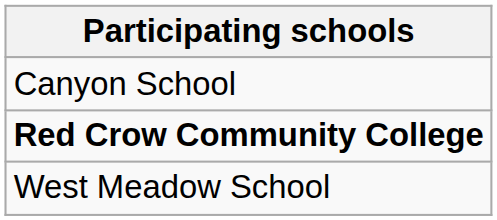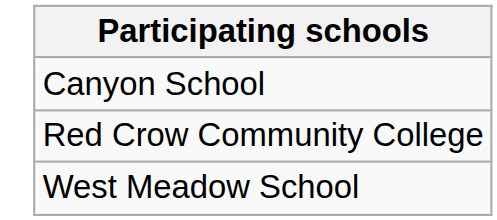(249, 135) bold -> (263, 135) normal
